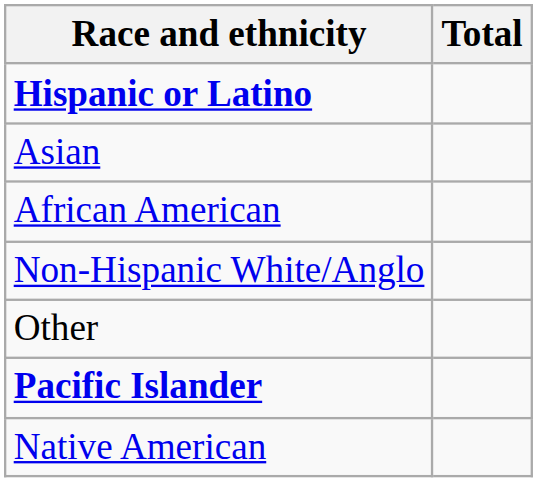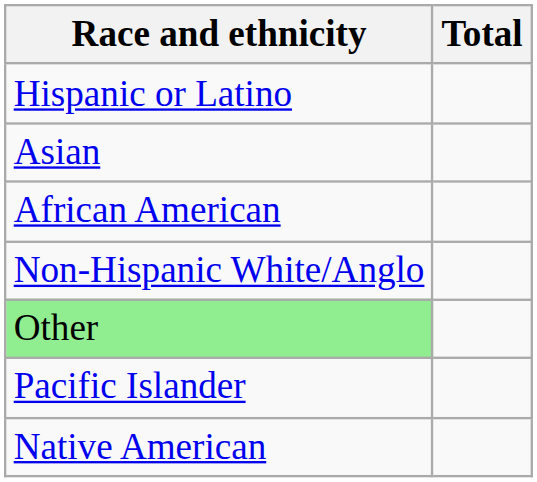(163, 92) bold -> (153, 92) normal
(56, 328) no background -> (56, 328) lightgreen background
(138, 387) bold -> (130, 387) normal
